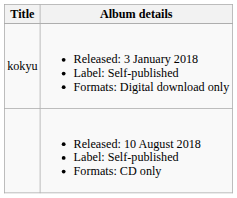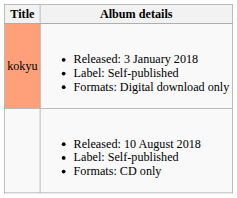(22, 66) no background -> (22, 66) lightsalmon background
